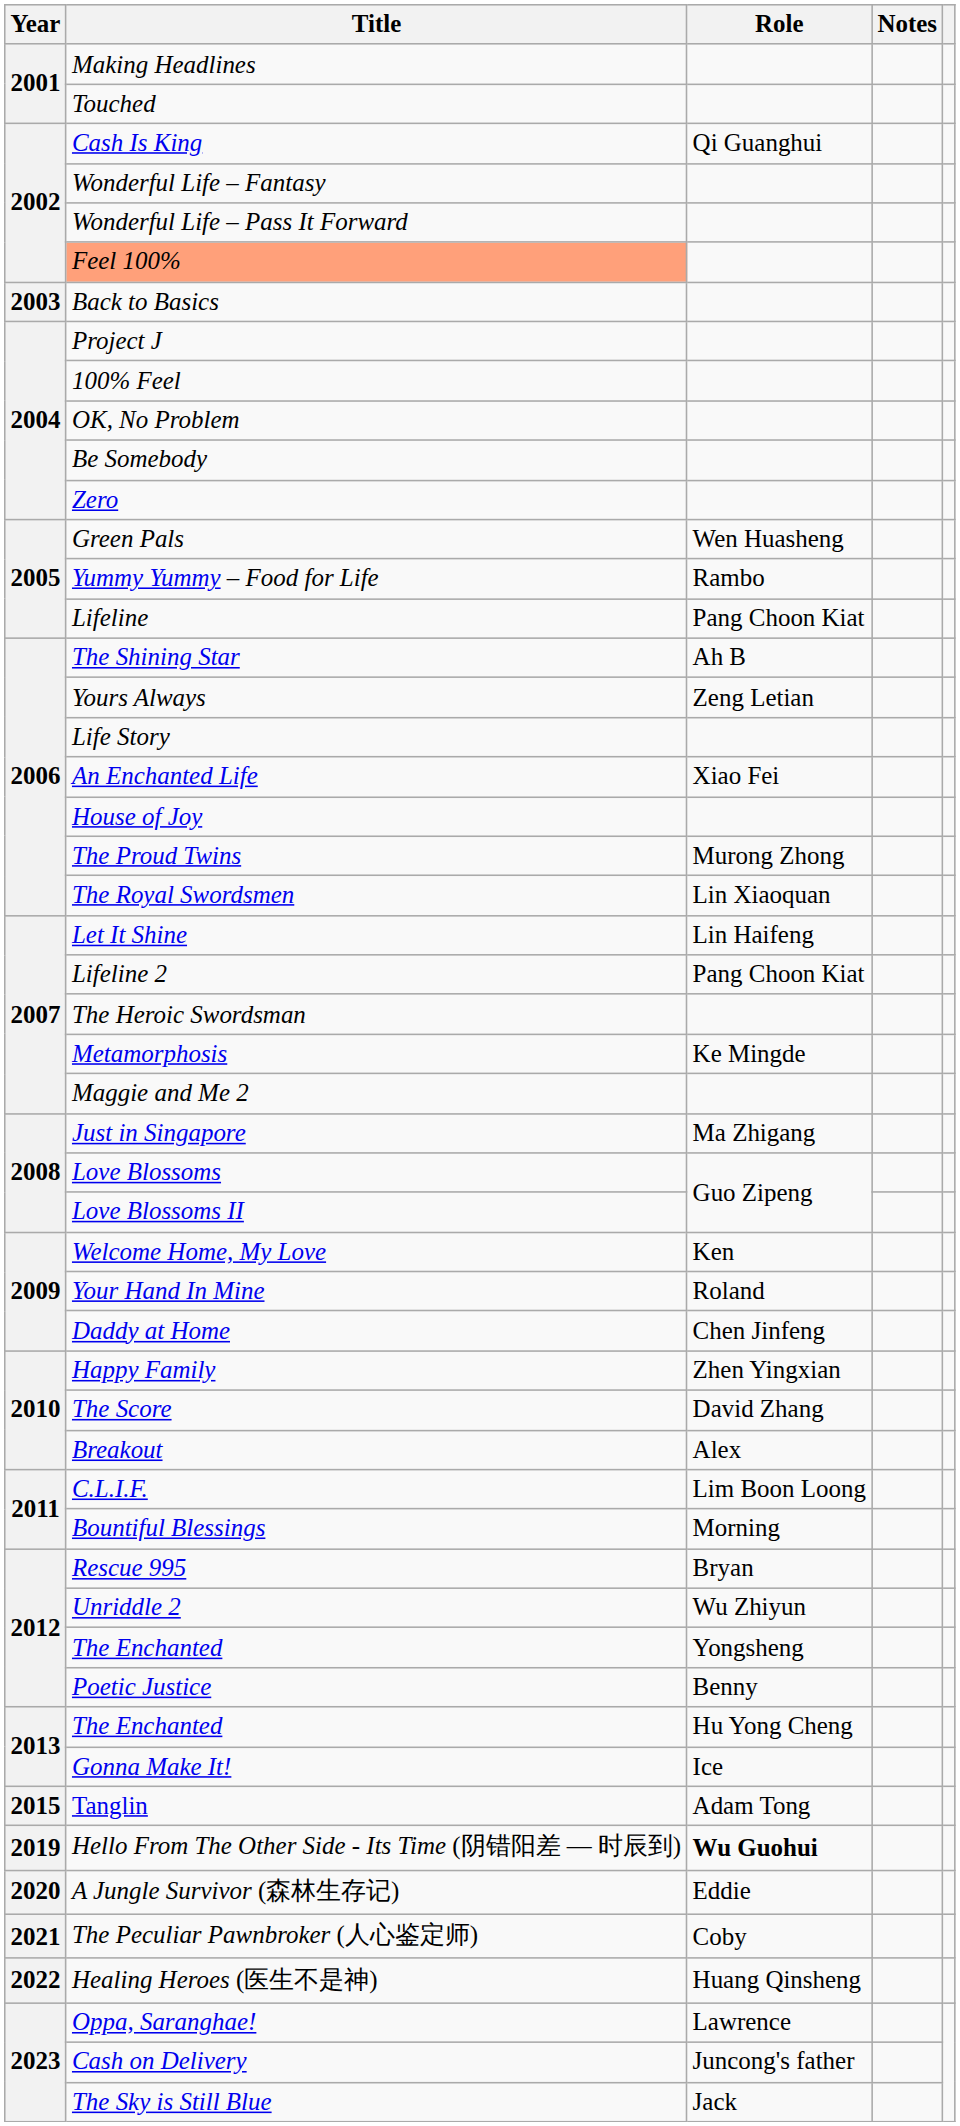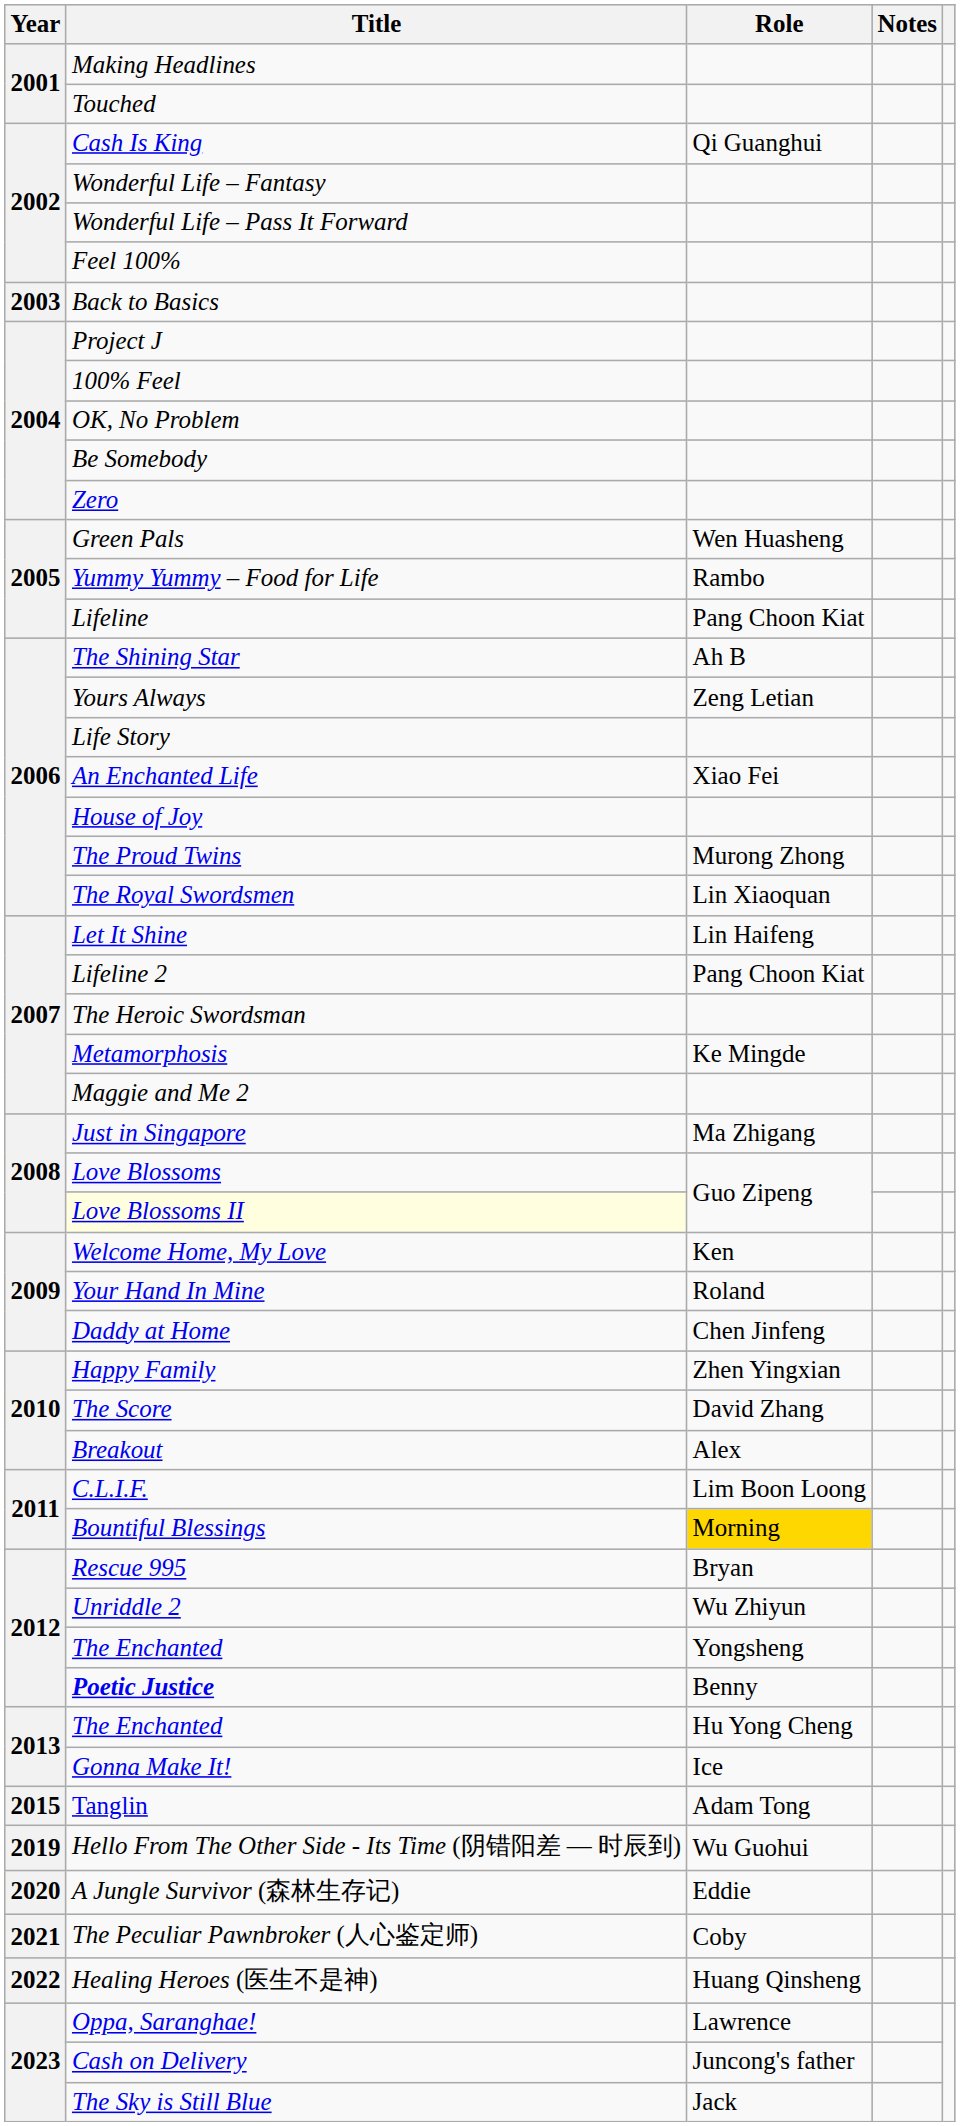(126, 261) lightsalmon background -> (126, 261) no background
(158, 1211) no background -> (158, 1211) lightyellow background
(736, 1528) no background -> (736, 1528) gold background
(142, 1686) normal -> (143, 1686) bold
(755, 1847) bold -> (751, 1847) normal
